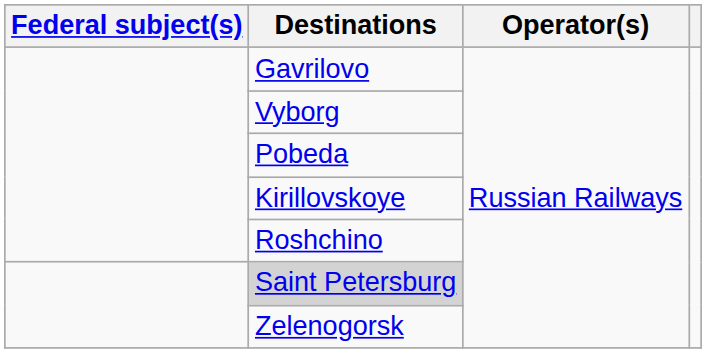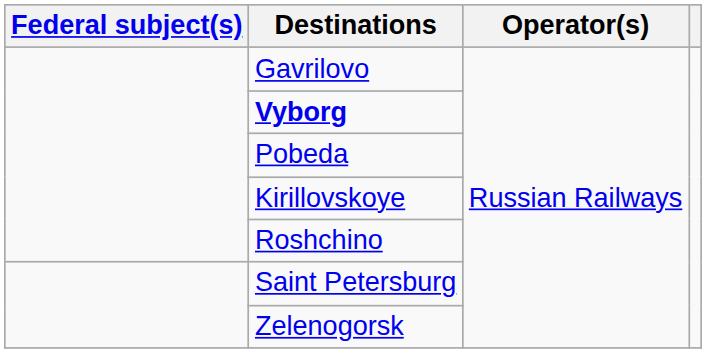(297, 111) normal -> (301, 111) bold
(356, 283) lightgrey background -> (356, 283) no background
